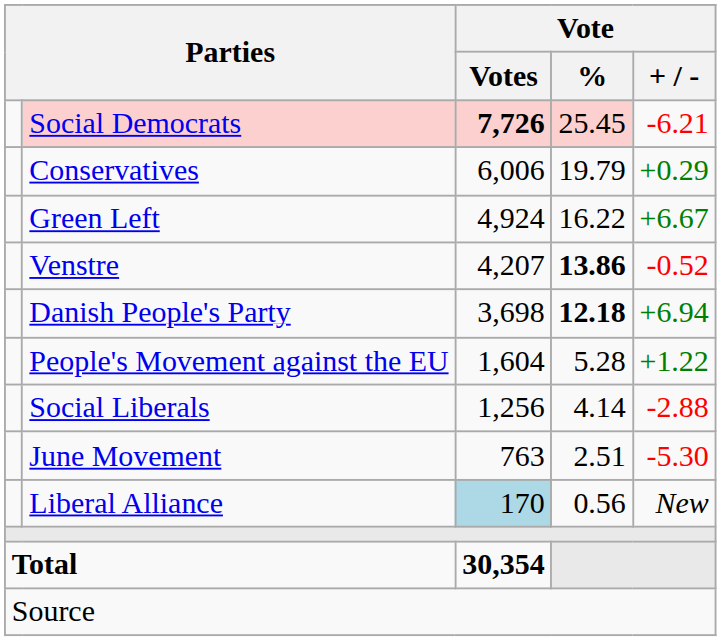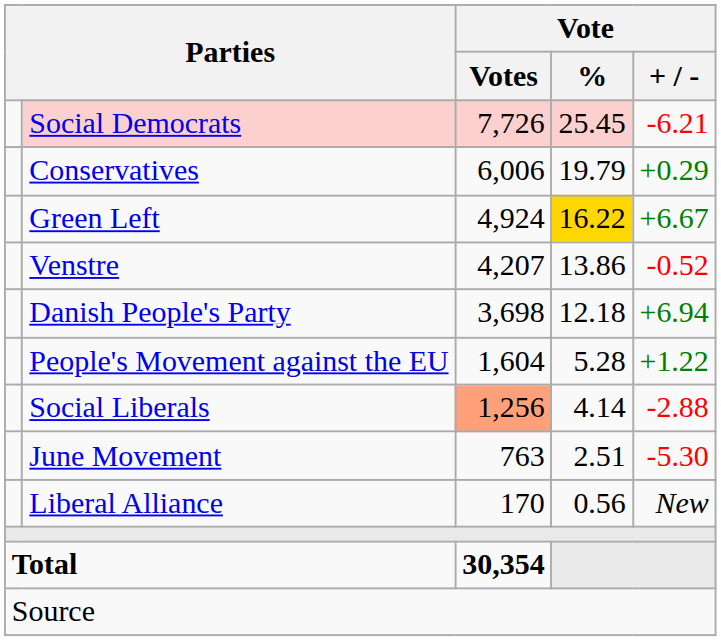(511, 123) bold -> (511, 123) normal
(592, 218) no background -> (592, 218) gold background
(592, 265) bold -> (592, 265) normal
(592, 312) bold -> (592, 312) normal
(511, 407) no background -> (511, 407) lightsalmon background
(522, 502) lightblue background -> (522, 502) no background
